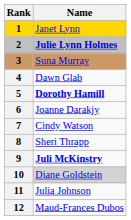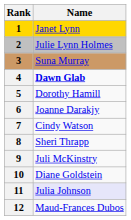(76, 45) bold -> (74, 45) normal
(59, 77) normal -> (60, 77) bold
(70, 93) bold -> (68, 93) normal
(69, 158) bold -> (66, 158) normal
(69, 175) lightgrey background -> (69, 175) no background
(63, 191) no background -> (63, 191) lavender background
